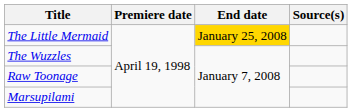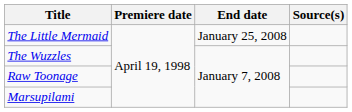(242, 35) gold background -> (242, 35) no background
